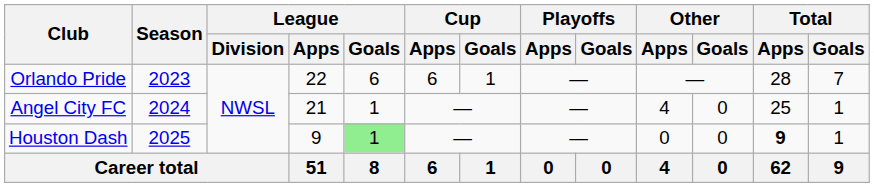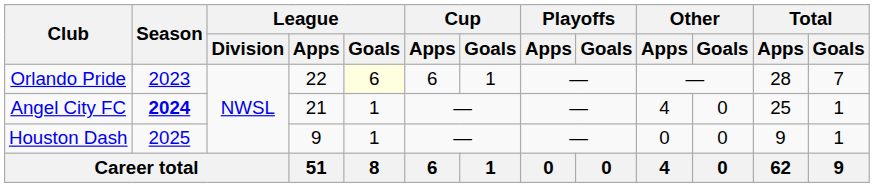(374, 78) no background -> (374, 78) lightyellow background
(169, 108) normal -> (169, 108) bold
(374, 138) lightgreen background -> (374, 138) no background
(781, 138) bold -> (781, 138) normal
